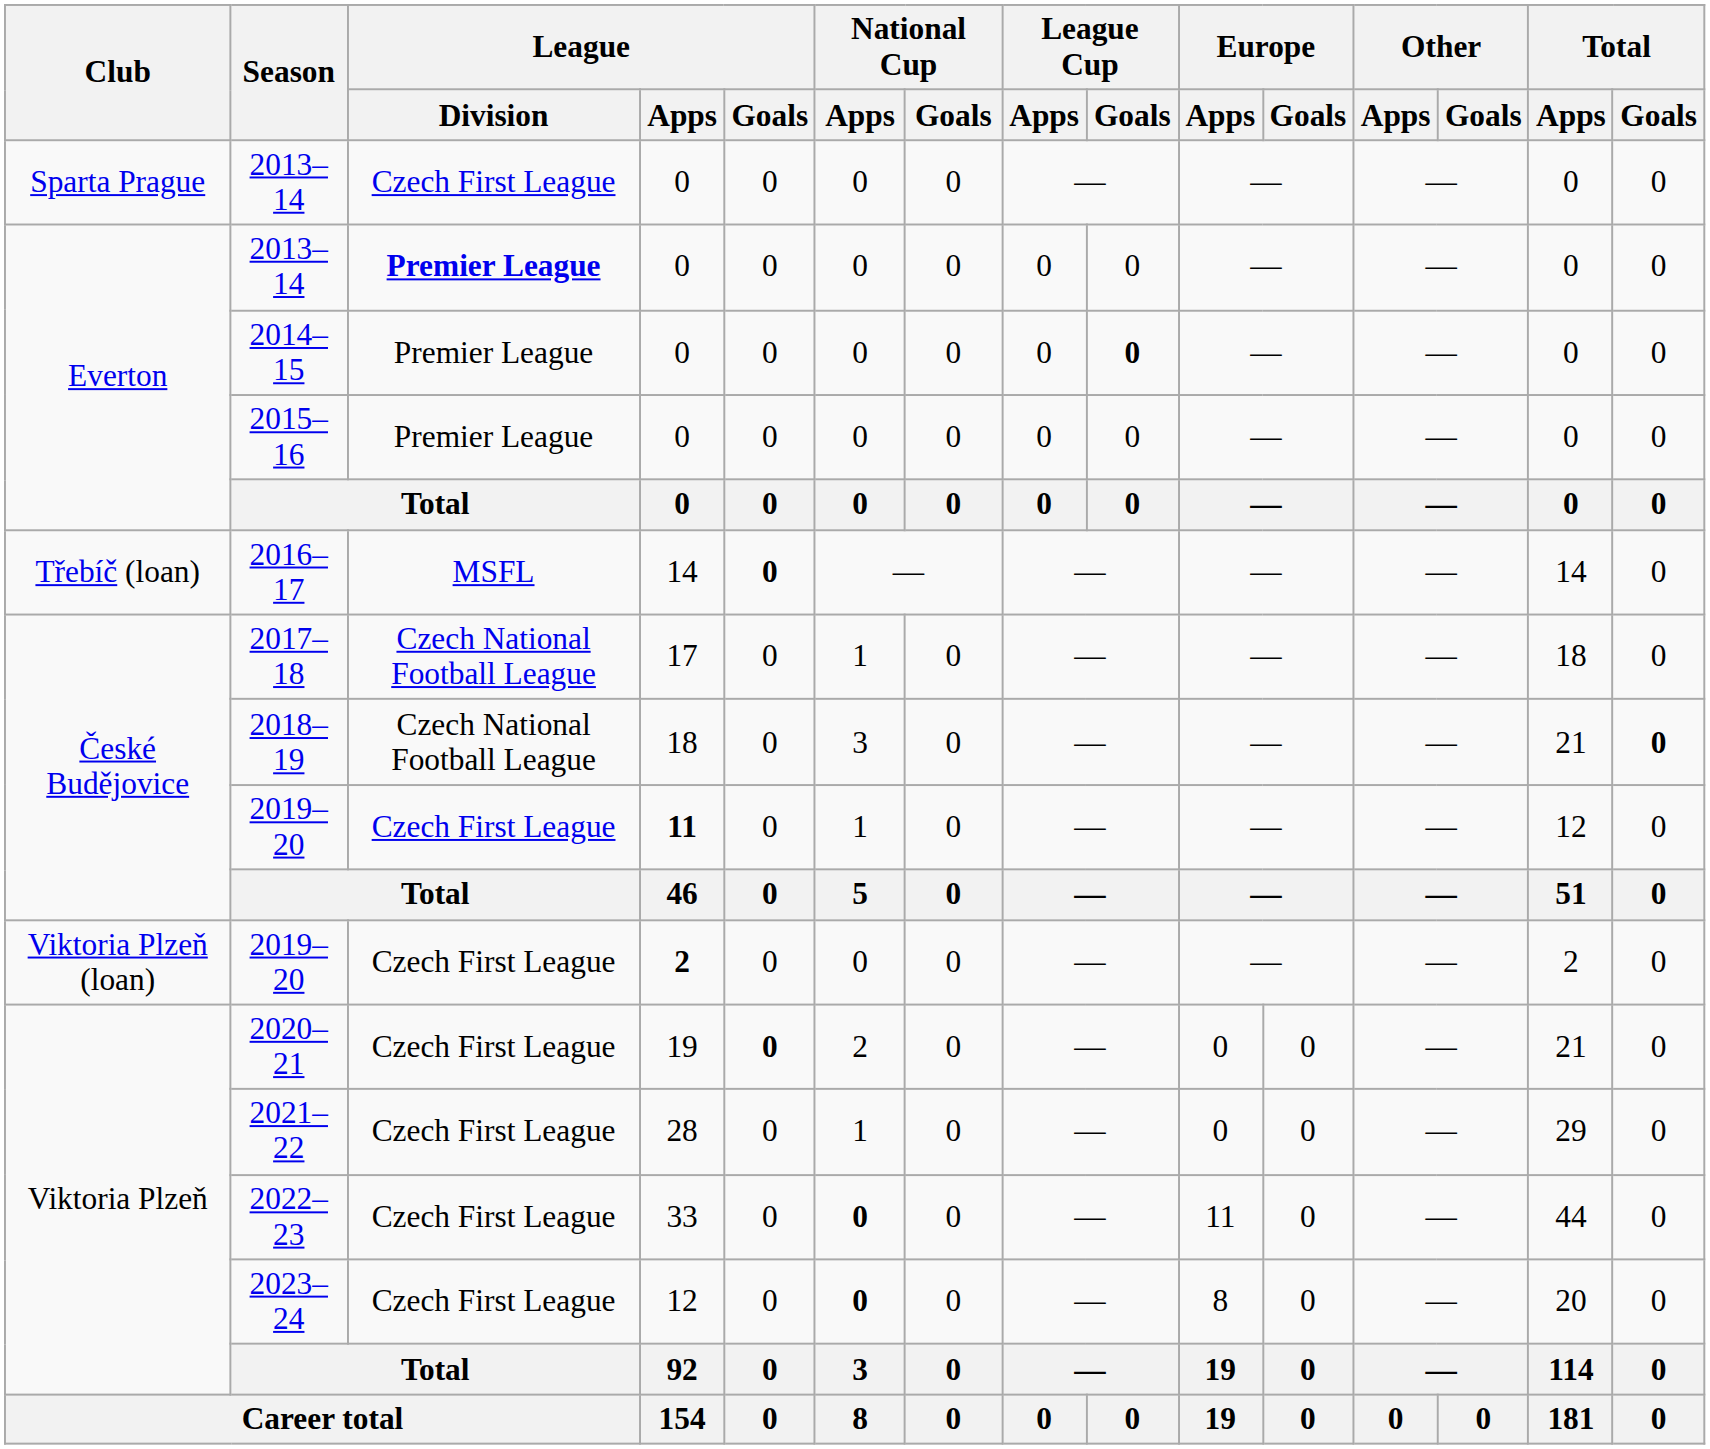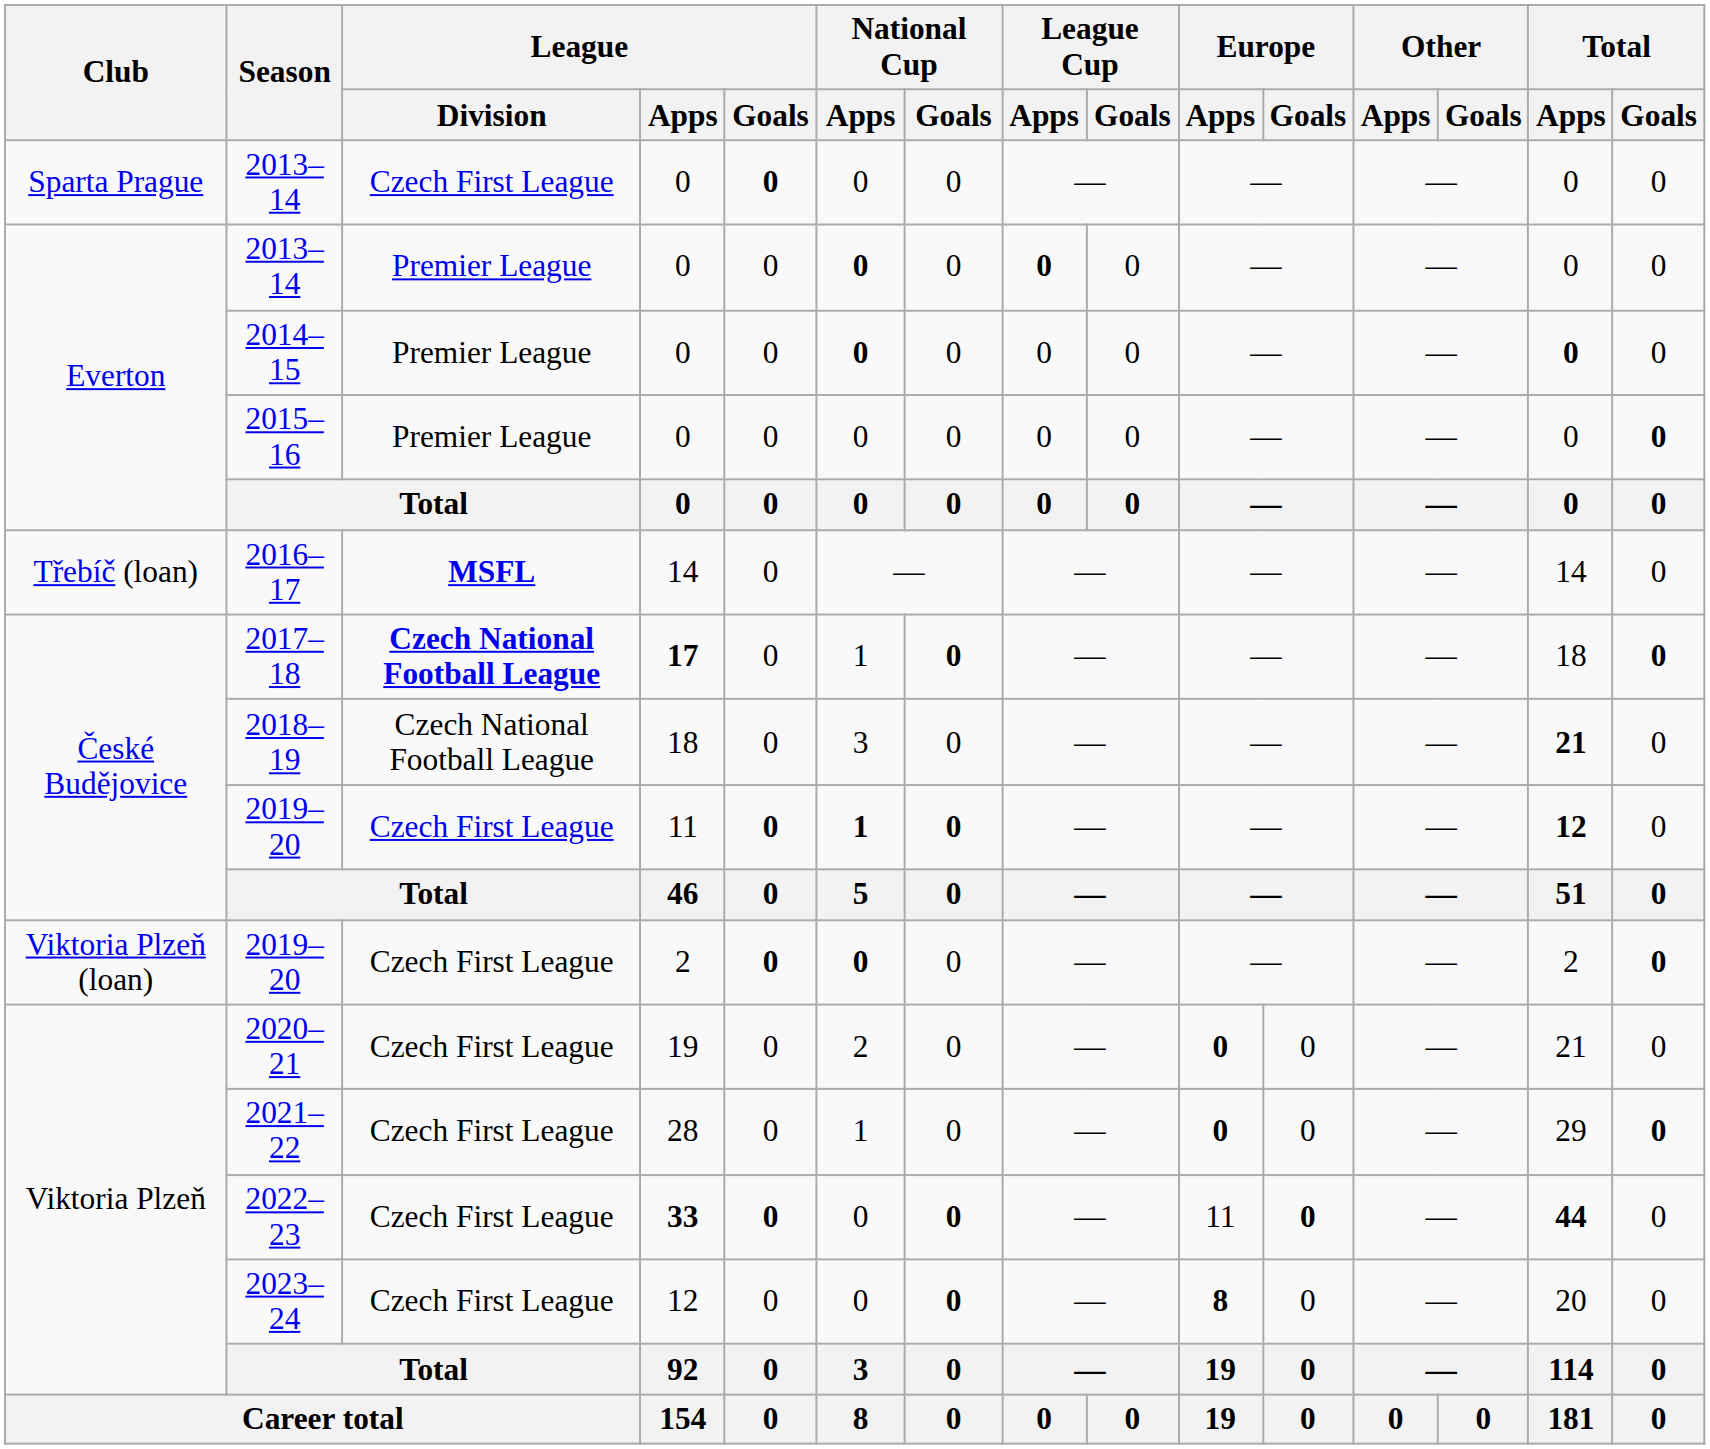(770, 181) normal -> (770, 181) bold
(494, 266) bold -> (492, 266) normal
(860, 266) normal -> (861, 266) bold
(1044, 266) normal -> (1044, 266) bold
(860, 351) normal -> (861, 351) bold
(1132, 351) bold -> (1132, 351) normal
(1571, 351) normal -> (1571, 351) bold
(1659, 436) normal -> (1659, 436) bold
(494, 571) normal -> (492, 571) bold
(770, 571) bold -> (770, 571) normal
(494, 656) normal -> (492, 656) bold
(682, 656) normal -> (683, 656) bold
(953, 656) normal -> (953, 656) bold
(1659, 656) normal -> (1659, 656) bold
(1571, 741) normal -> (1571, 741) bold
(1659, 741) bold -> (1659, 741) normal
(682, 826) bold -> (683, 826) normal
(770, 826) normal -> (770, 826) bold
(860, 826) normal -> (861, 826) bold
(953, 826) normal -> (953, 826) bold
(1571, 826) normal -> (1571, 826) bold
(682, 961) bold -> (683, 961) normal
(770, 961) normal -> (770, 961) bold
(860, 961) normal -> (861, 961) bold
(1659, 961) normal -> (1659, 961) bold
(770, 1046) bold -> (770, 1046) normal
(1220, 1046) normal -> (1220, 1046) bold
(1220, 1131) normal -> (1220, 1131) bold
(1659, 1131) normal -> (1659, 1131) bold
(682, 1216) normal -> (683, 1216) bold
(770, 1216) normal -> (770, 1216) bold
(860, 1216) bold -> (861, 1216) normal
(953, 1216) normal -> (953, 1216) bold
(1308, 1216) normal -> (1308, 1216) bold
(1571, 1216) normal -> (1571, 1216) bold
(860, 1301) bold -> (861, 1301) normal
(953, 1301) normal -> (953, 1301) bold
(1220, 1301) normal -> (1220, 1301) bold
